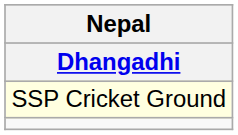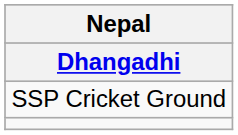(119, 100) lightyellow background -> (119, 100) no background
